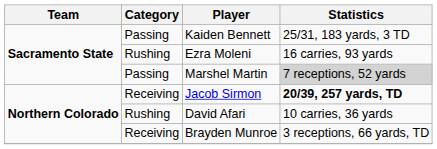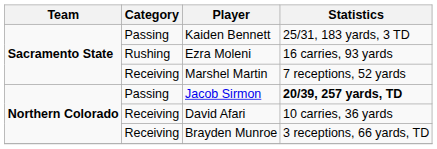(147, 74) Passing -> (152, 74) Receiving
(344, 74) lightgrey background -> (344, 74) no background
(152, 94) Receiving -> (147, 94) Passing
(147, 113) Rushing -> (152, 113) Receiving
